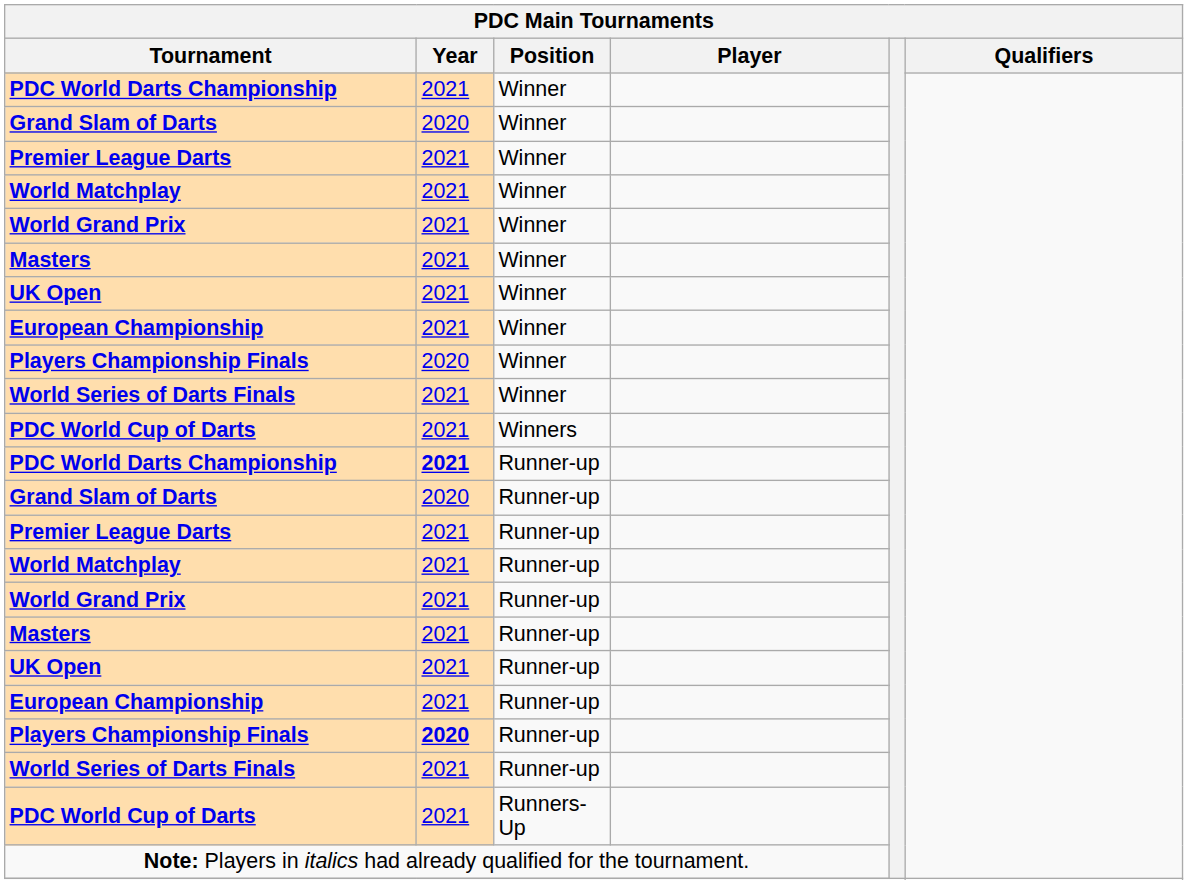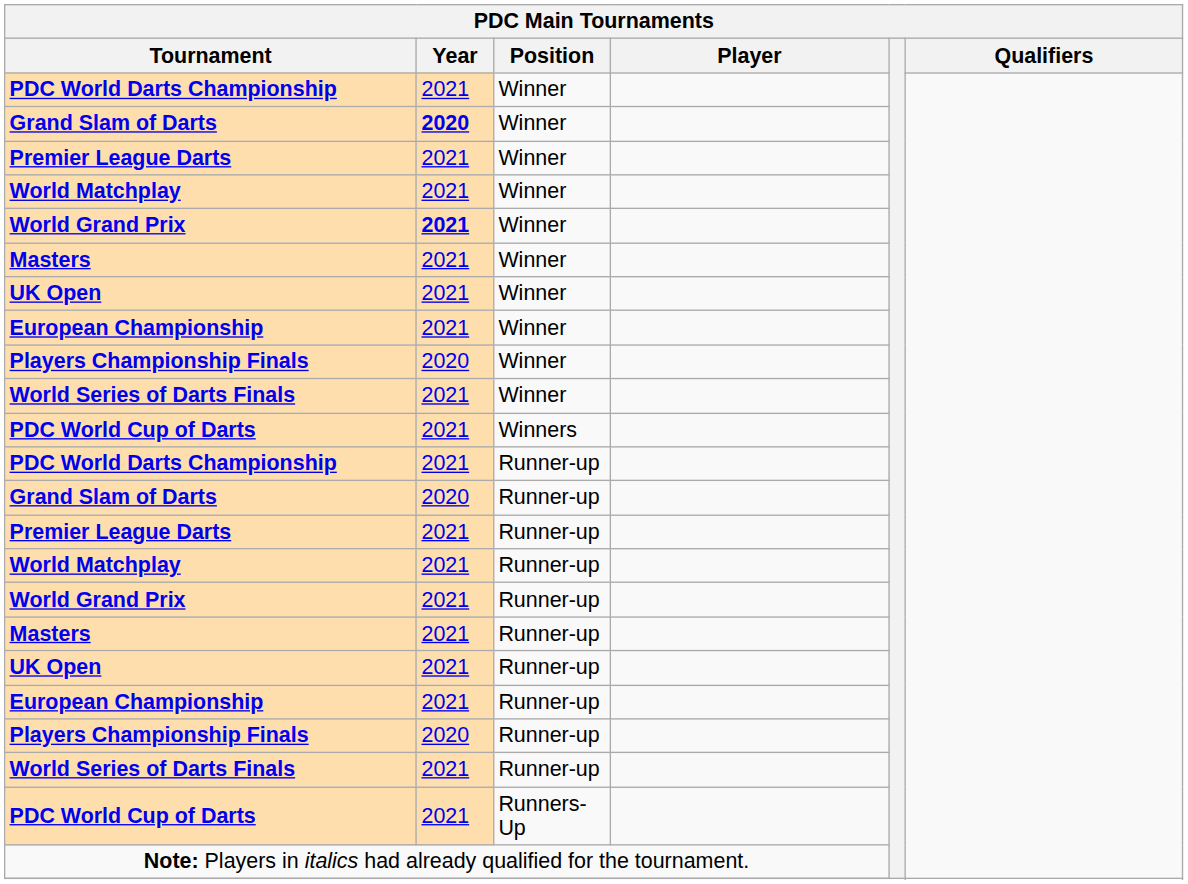(445, 123) normal -> (445, 123) bold
(445, 225) normal -> (445, 225) bold
(445, 463) bold -> (445, 463) normal
(445, 735) bold -> (445, 735) normal
